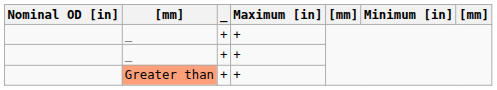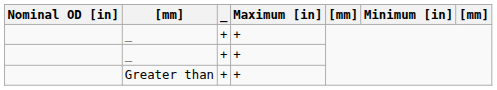(169, 75) lightsalmon background -> (169, 75) no background
